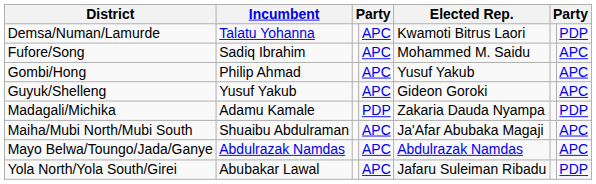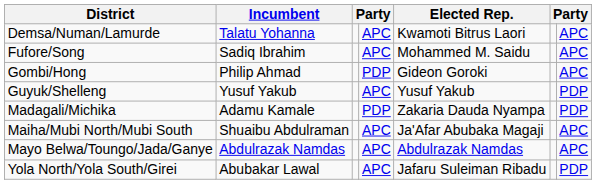(574, 33) PDP -> (574, 33) APC
(376, 72) APC -> (376, 72) PDP
(436, 72) Yusuf Yakub -> (442, 72) Gideon Goroki
(442, 91) Gideon Goroki -> (436, 91) Yusuf Yakub
(574, 91) APC -> (574, 91) PDP
